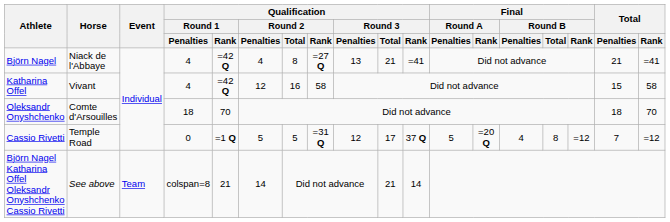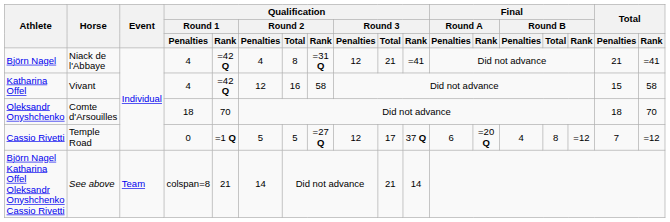(321, 61) =27 Q -> (321, 61) =31 Q
(356, 61) 13 -> (356, 61) 12
(321, 138) =31 Q -> (321, 138) =27 Q
(451, 138) 5 -> (451, 138) 6
